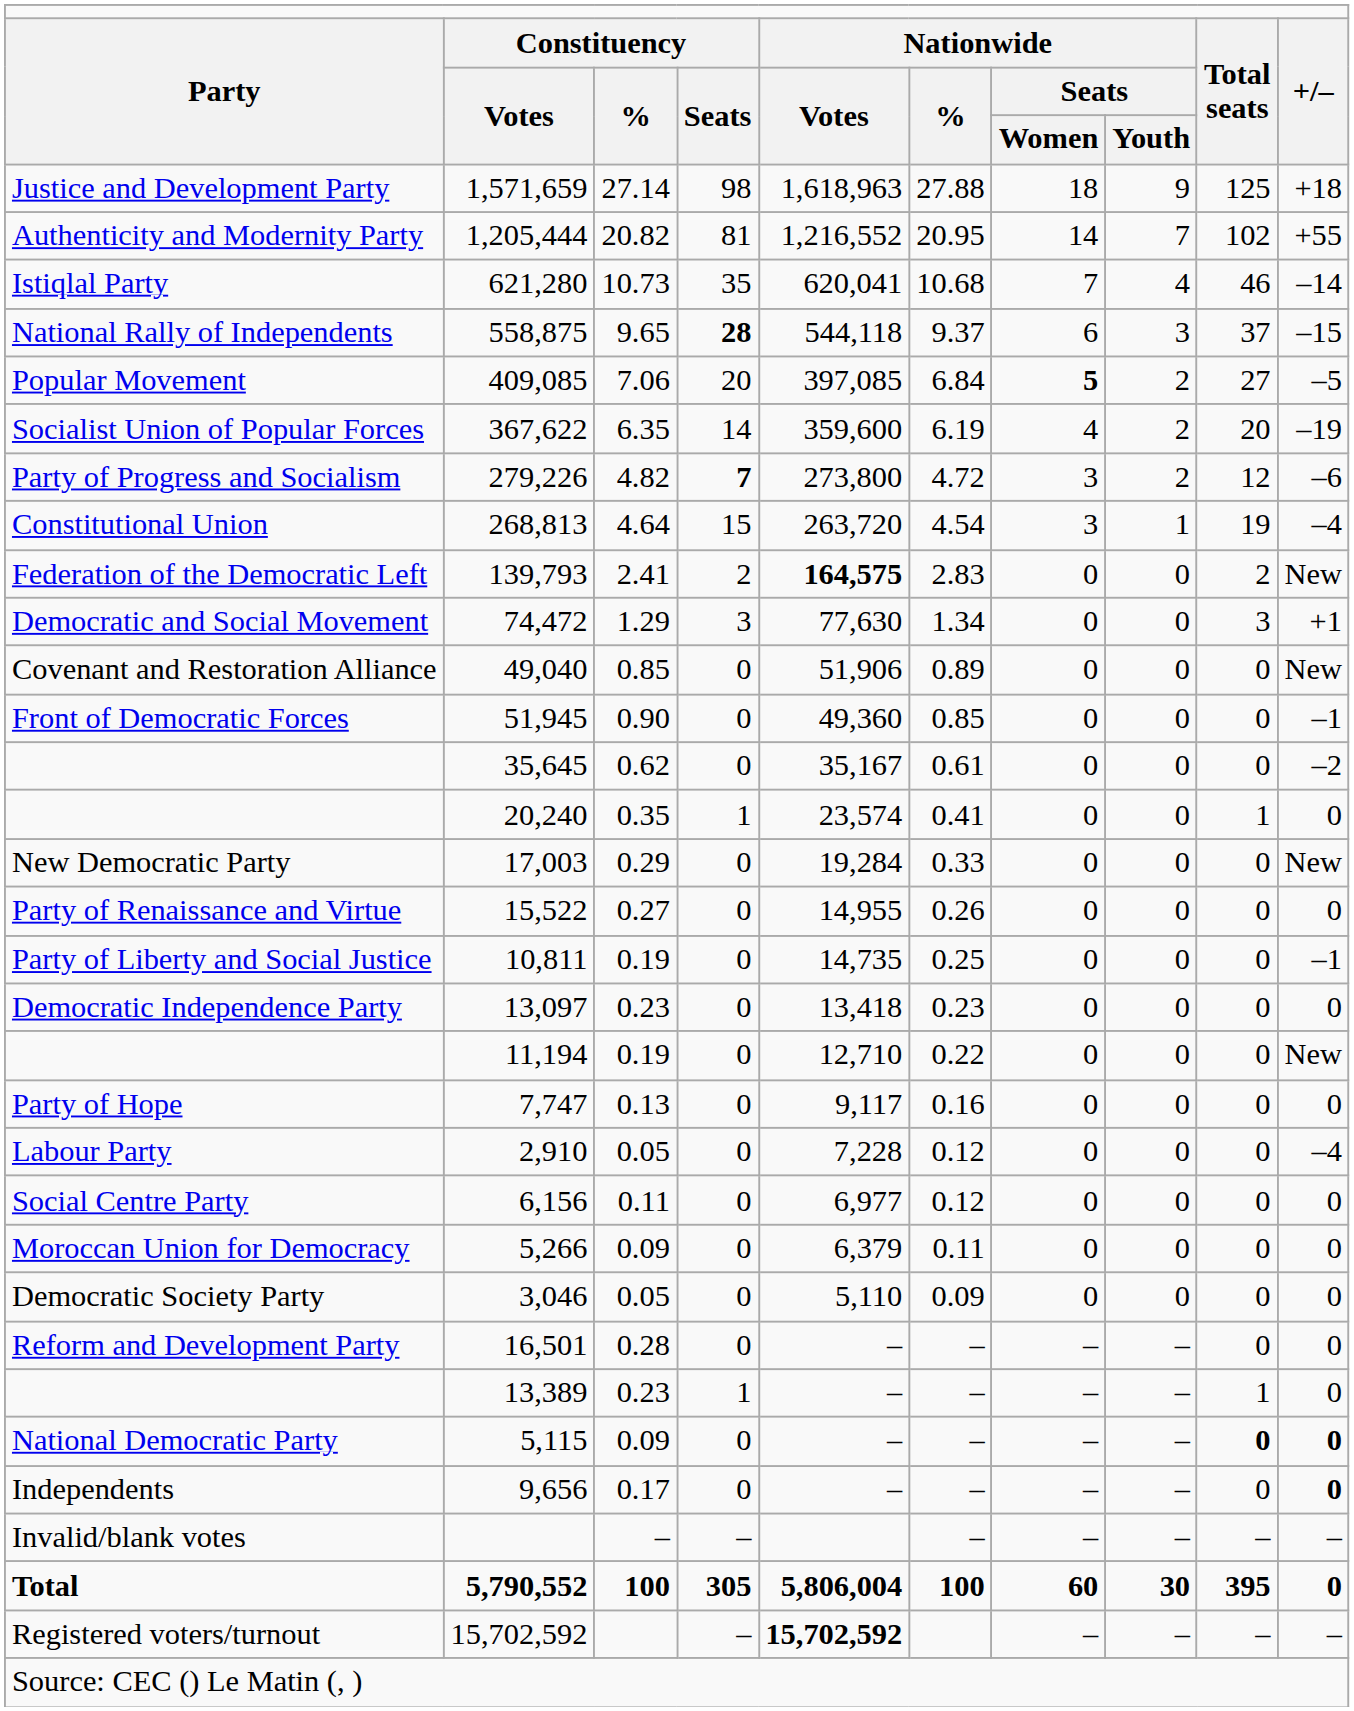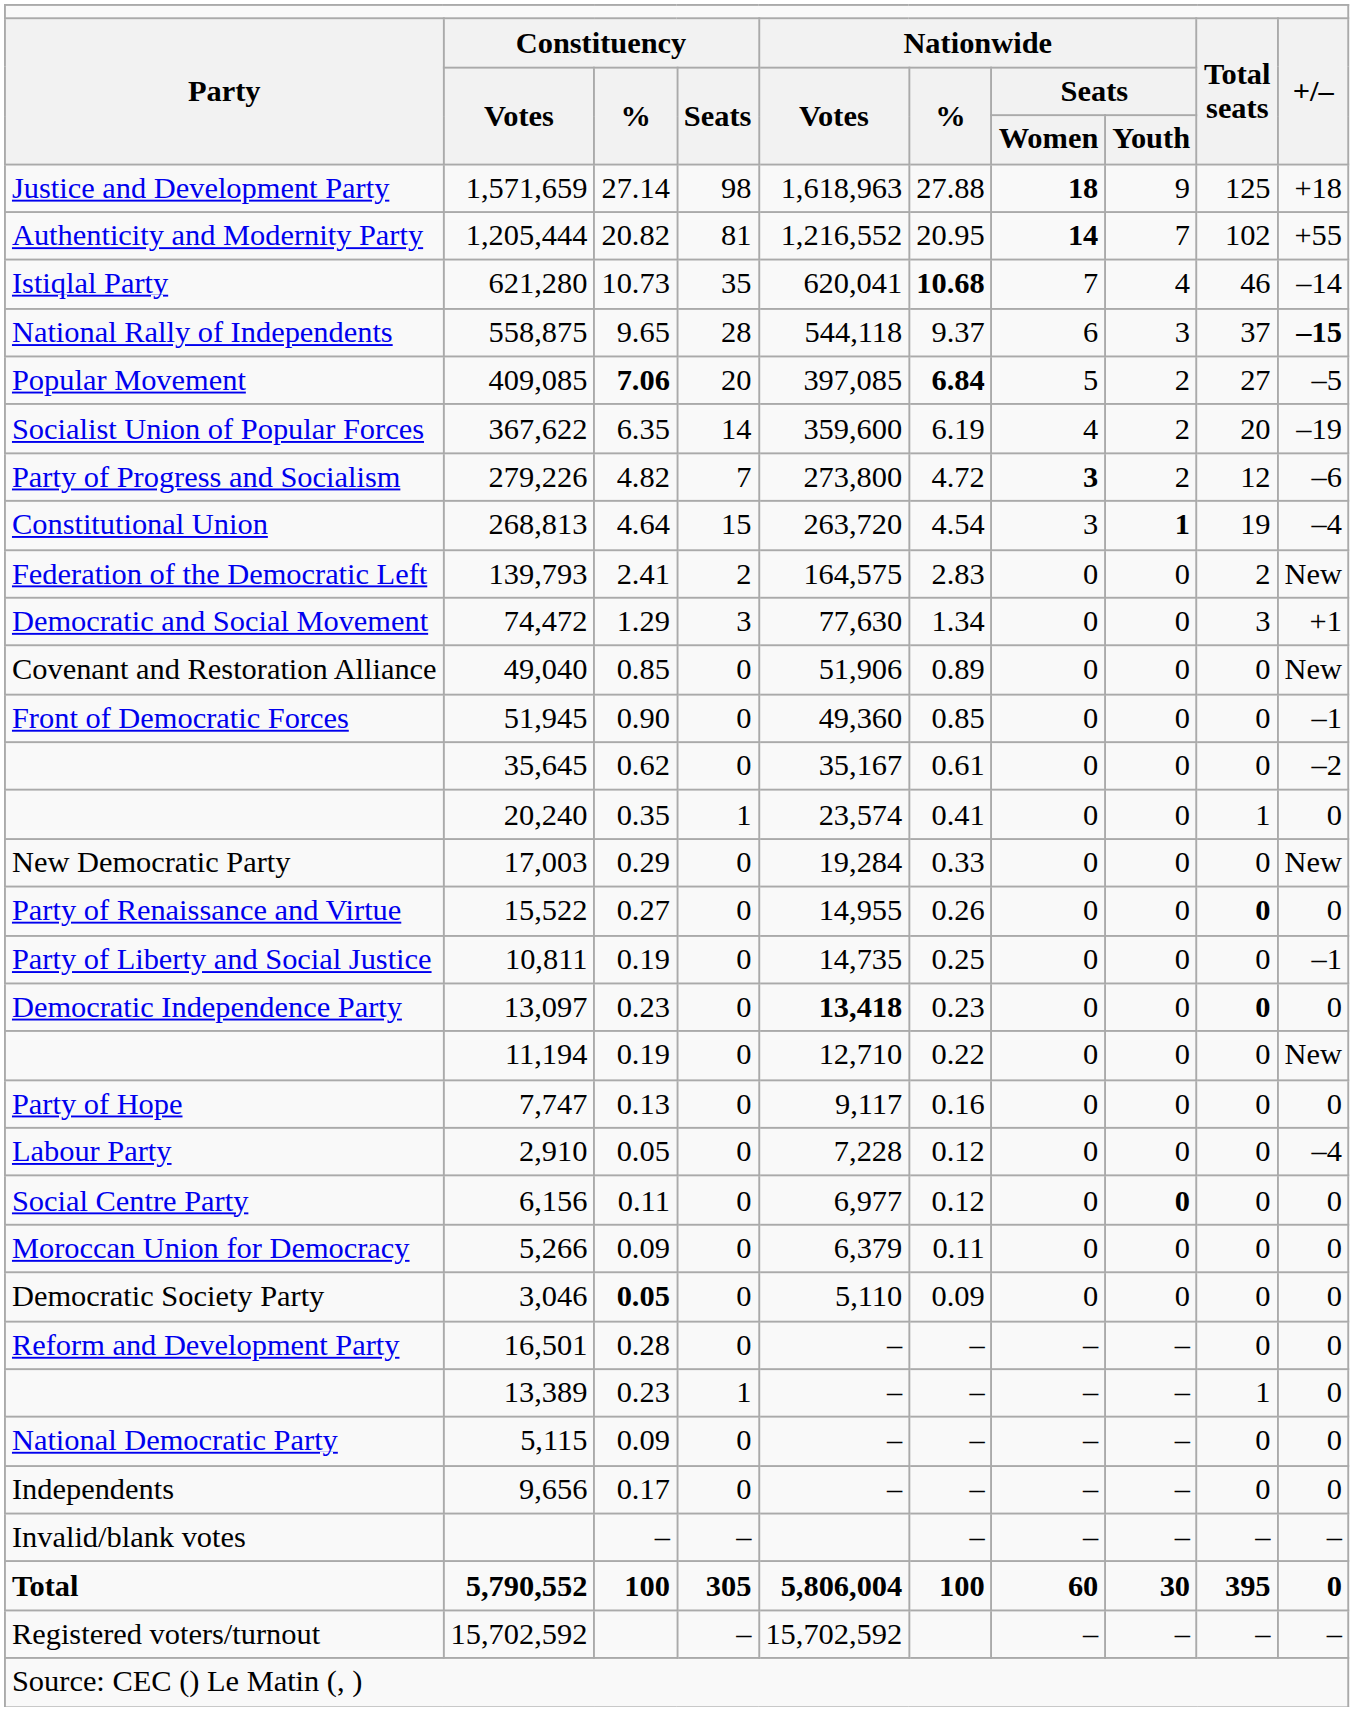(1083, 187) normal -> (1083, 187) bold
(1083, 235) normal -> (1083, 235) bold
(950, 283) normal -> (950, 283) bold
(736, 331) bold -> (736, 331) normal
(1319, 331) normal -> (1319, 331) bold
(643, 380) normal -> (643, 380) bold
(958, 380) normal -> (958, 380) bold
(1091, 380) bold -> (1091, 380) normal
(744, 476) bold -> (744, 476) normal
(1091, 476) normal -> (1091, 476) bold
(1182, 524) normal -> (1182, 524) bold
(853, 572) bold -> (853, 572) normal
(1263, 910) normal -> (1263, 910) bold
(860, 1006) normal -> (860, 1006) bold
(1263, 1006) normal -> (1263, 1006) bold
(1182, 1199) normal -> (1182, 1199) bold
(643, 1296) normal -> (643, 1296) bold
(1263, 1440) bold -> (1263, 1440) normal
(1334, 1440) bold -> (1334, 1440) normal
(1334, 1488) bold -> (1334, 1488) normal
(834, 1633) bold -> (834, 1633) normal
